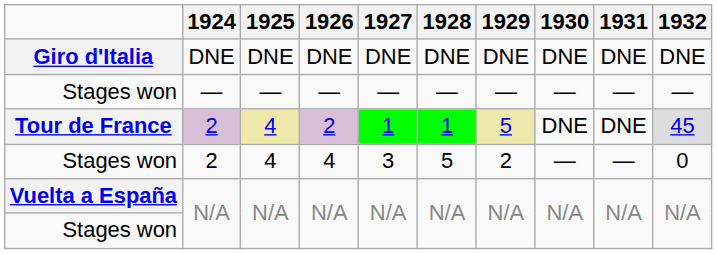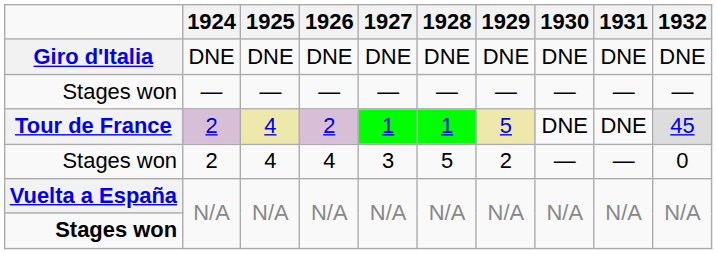(120, 230) normal -> (116, 230) bold
